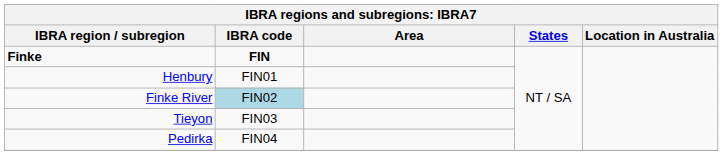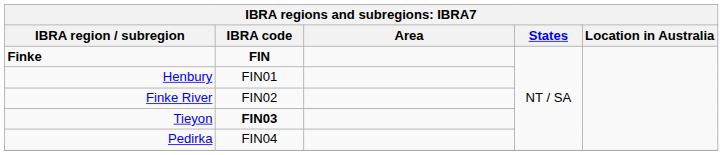(259, 98) lightblue background -> (259, 98) no background
(259, 118) normal -> (259, 118) bold
